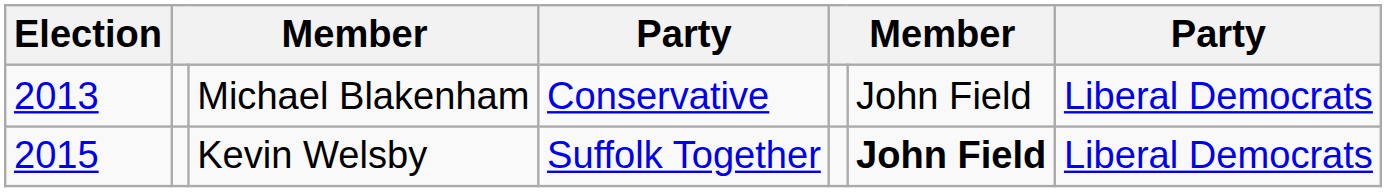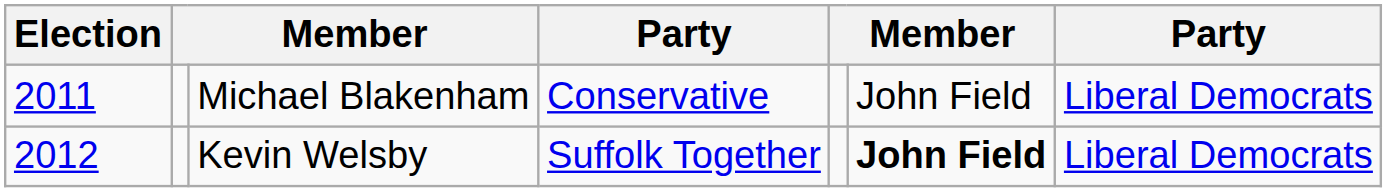(56, 95) 2013 -> (55, 95) 2011
(56, 155) 2015 -> (56, 155) 2012
